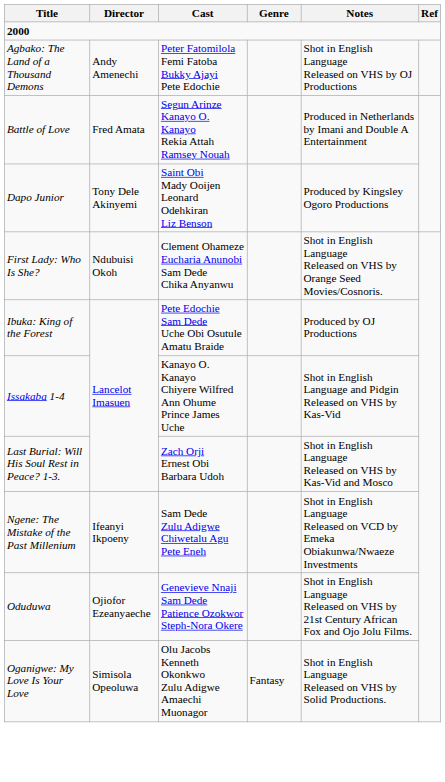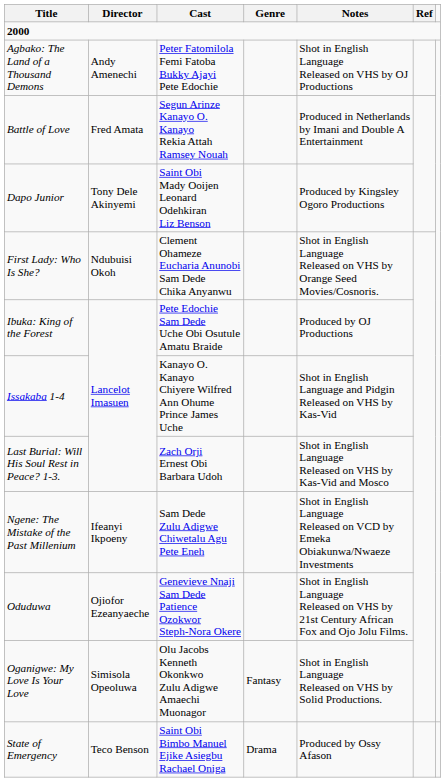+ row: (32, 749)
